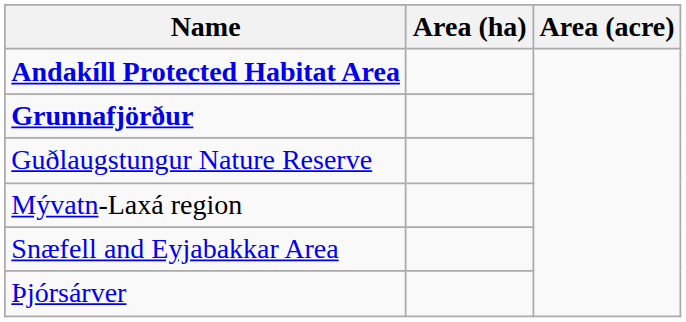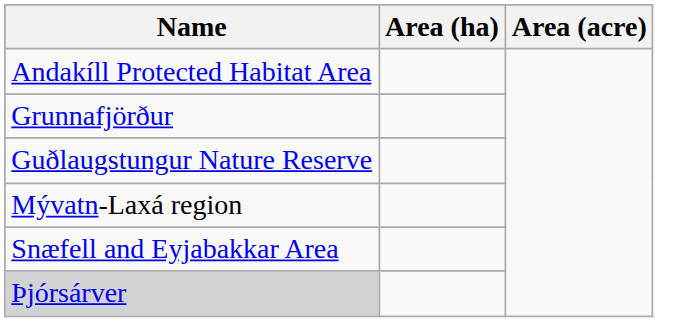(206, 71) bold -> (191, 71) normal
(102, 115) bold -> (92, 115) normal
(69, 293) no background -> (69, 293) lightgrey background
